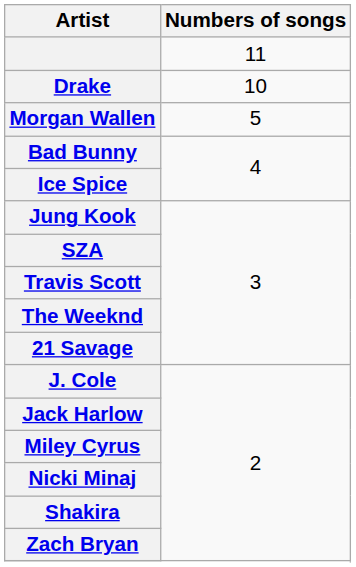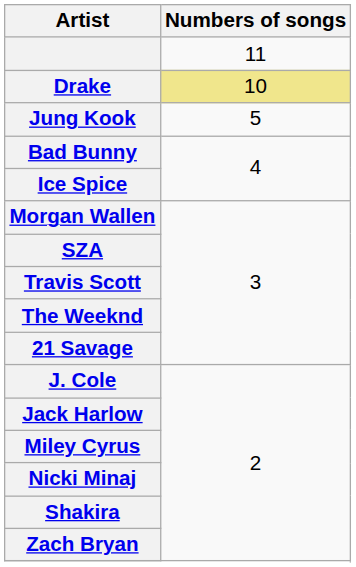(256, 86) no background -> (256, 86) khaki background
(82, 119) Morgan Wallen -> (82, 119) Jung Kook
(82, 217) Jung Kook -> (82, 217) Morgan Wallen
